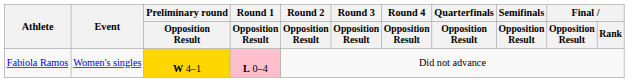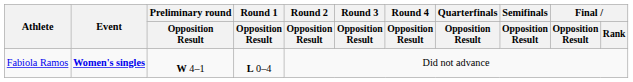(107, 63) normal -> (109, 63) bold
(187, 69) gold background -> (191, 69) no background
(255, 69) pink background -> (259, 69) no background
